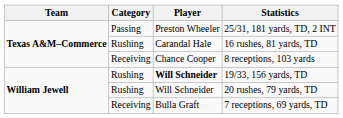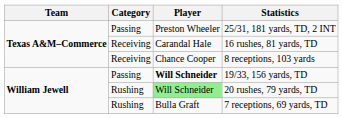(127, 43) Rushing -> (131, 43) Receiving
(127, 74) Rushing -> (126, 74) Passing
(184, 90) no background -> (184, 90) lightgreen background
(131, 105) Receiving -> (127, 105) Rushing
